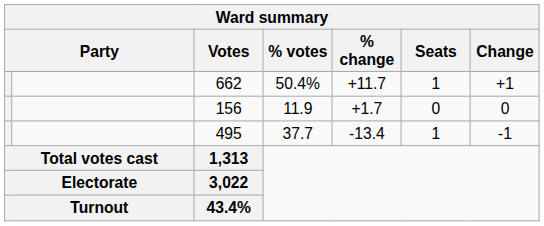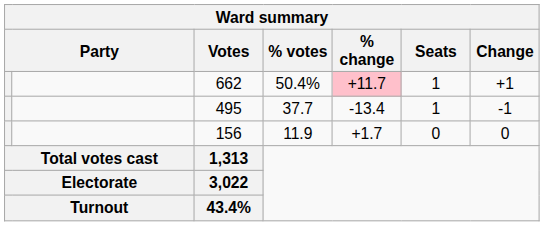(367, 84) no background -> (367, 84) pink background
rows swapped: (229, 134) <-> (229, 109)
